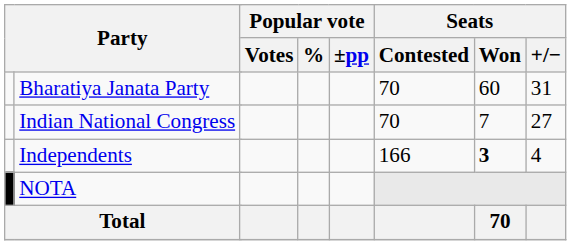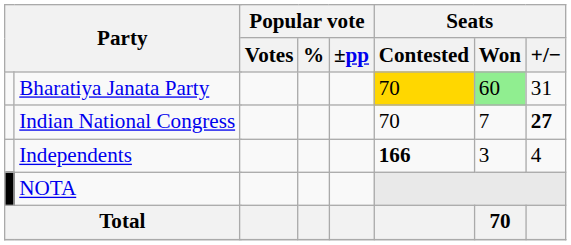(389, 88) no background -> (389, 88) gold background
(489, 88) no background -> (489, 88) lightgreen background
(541, 121) normal -> (541, 121) bold
(395, 155) normal -> (395, 155) bold
(484, 155) bold -> (484, 155) normal
